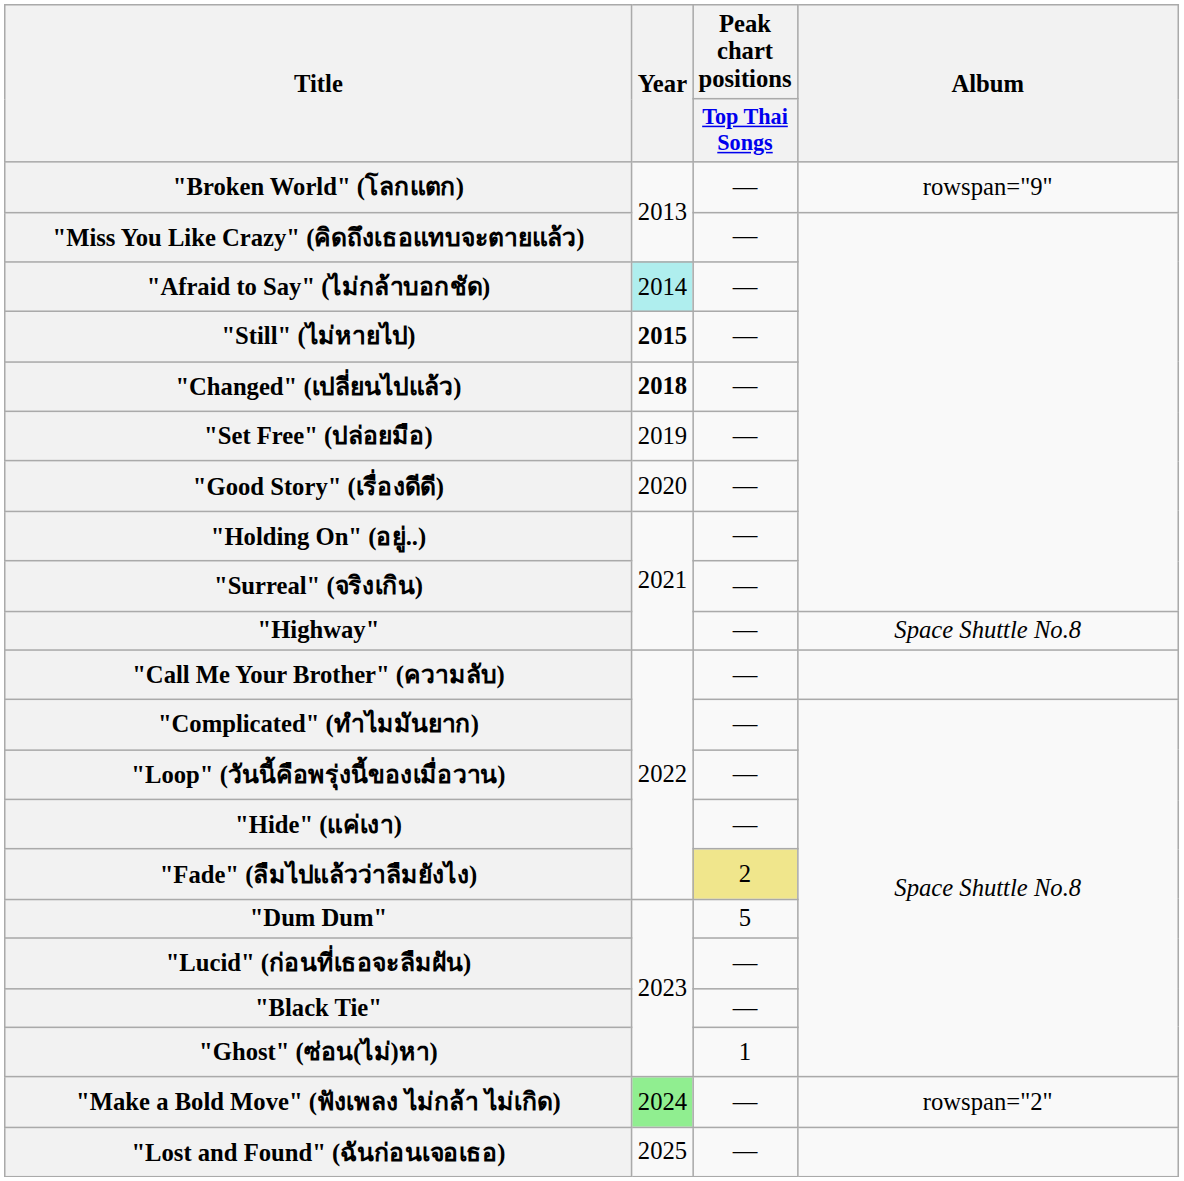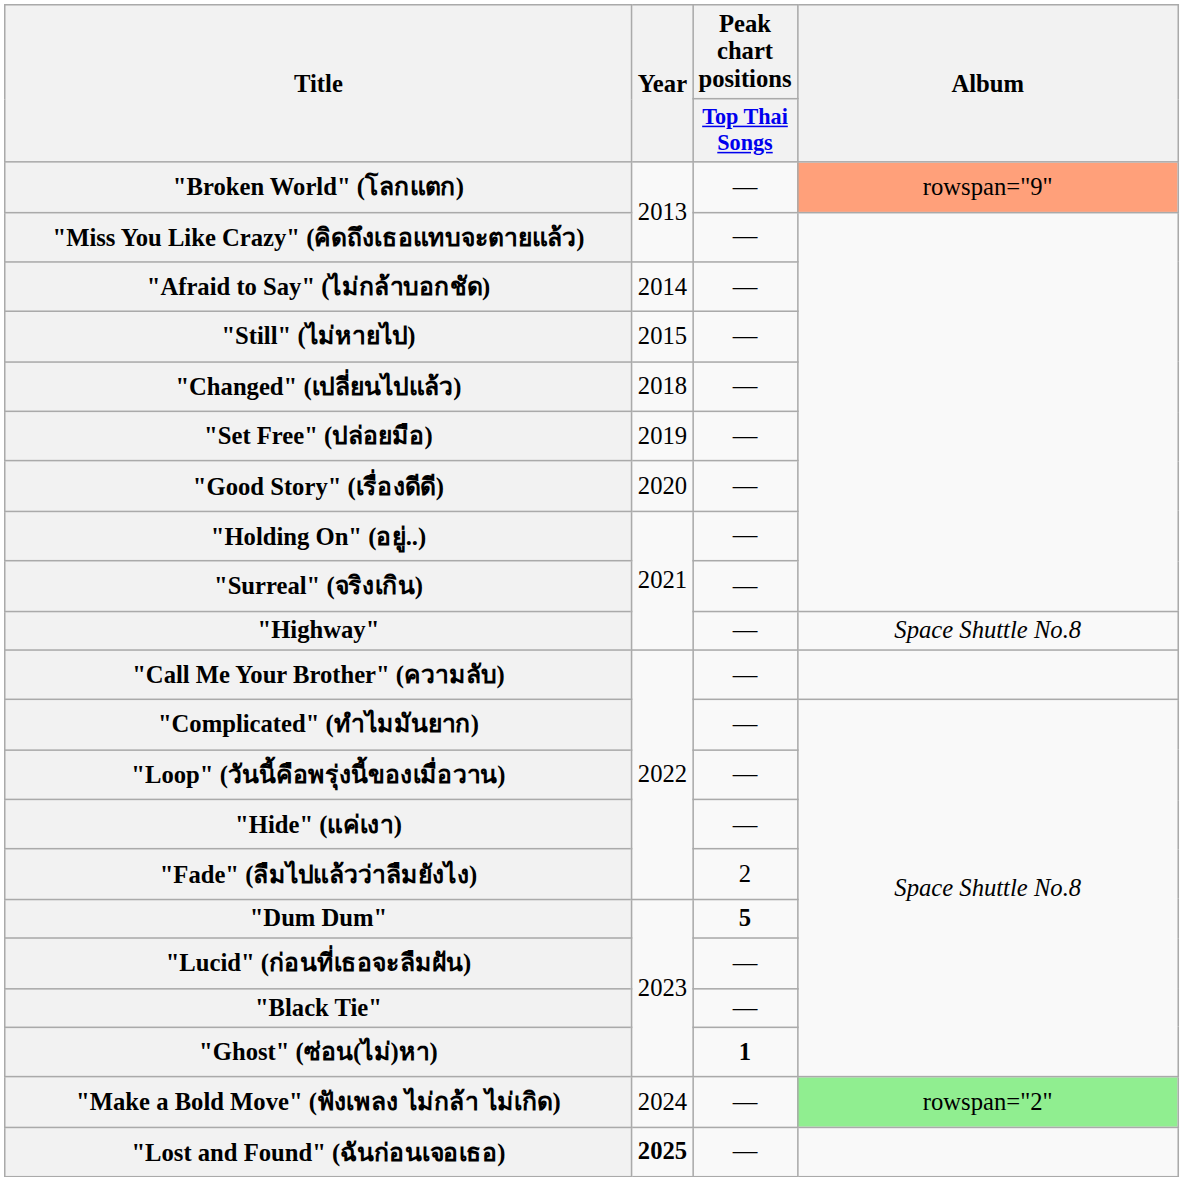(988, 186) no background -> (988, 186) lightsalmon background
(662, 286) paleturquoise background -> (662, 286) no background
(662, 336) bold -> (662, 336) normal
(662, 386) bold -> (662, 386) normal
(745, 873) khaki background -> (745, 873) no background
(745, 918) normal -> (745, 918) bold
(745, 1051) normal -> (745, 1051) bold
(662, 1101) lightgreen background -> (662, 1101) no background
(988, 1101) no background -> (988, 1101) lightgreen background
(662, 1151) normal -> (662, 1151) bold
